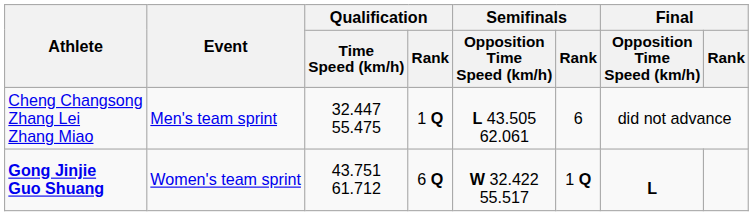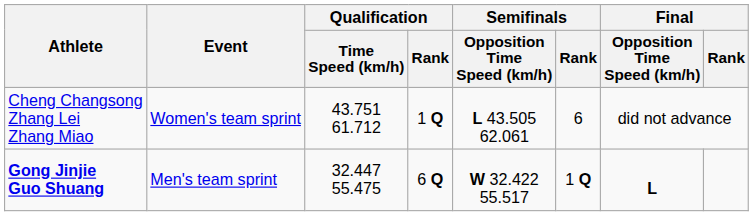(214, 119) Men's team sprint -> (226, 119) Women's team sprint
(356, 119) 32.447 55.475 -> (356, 119) 43.751 61.712
(226, 180) Women's team sprint -> (214, 180) Men's team sprint
(356, 180) 43.751 61.712 -> (356, 180) 32.447 55.475
